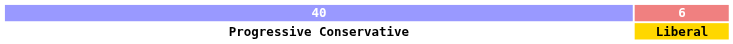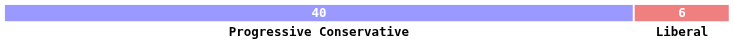(682, 31) gold background -> (682, 31) no background
